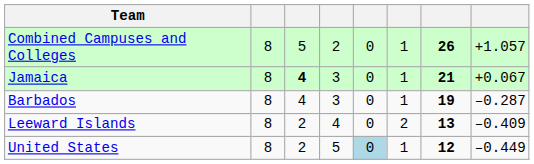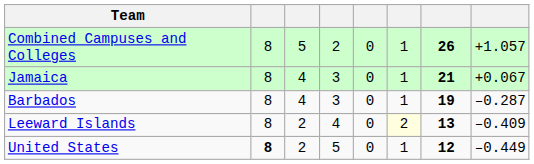(302, 79) bold -> (302, 79) normal
(404, 125) no background -> (404, 125) lightyellow background
(268, 148) normal -> (268, 148) bold
(370, 148) lightblue background -> (370, 148) no background
